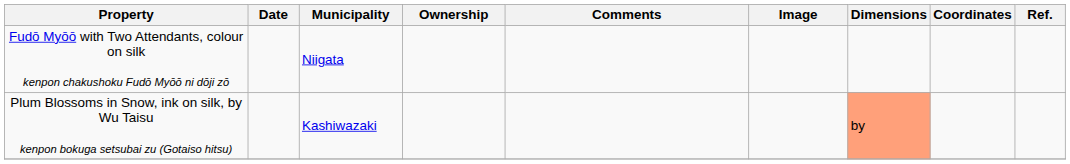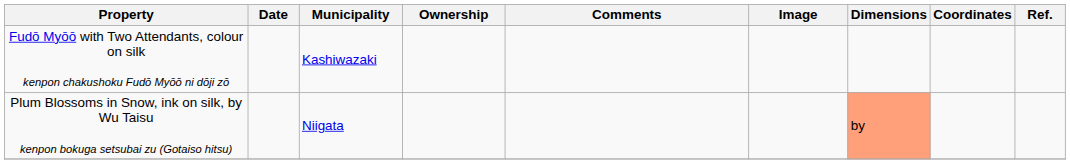(323, 59) Niigata -> (339, 59) Kashiwazaki
(339, 125) Kashiwazaki -> (323, 125) Niigata
